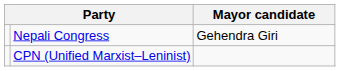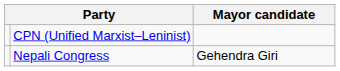rows swapped: (61, 35) <-> (102, 55)
